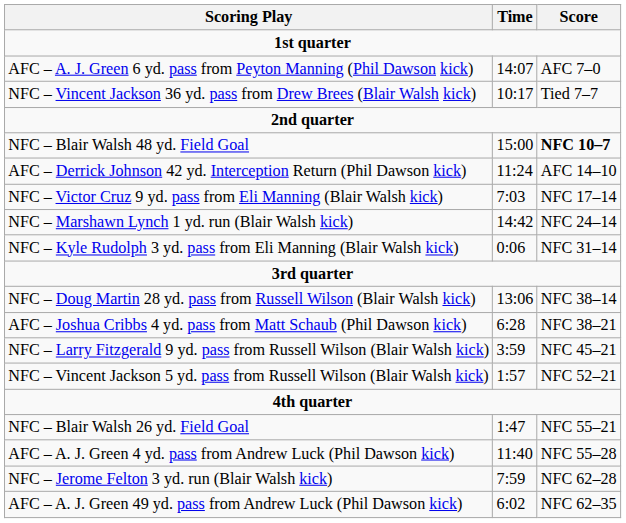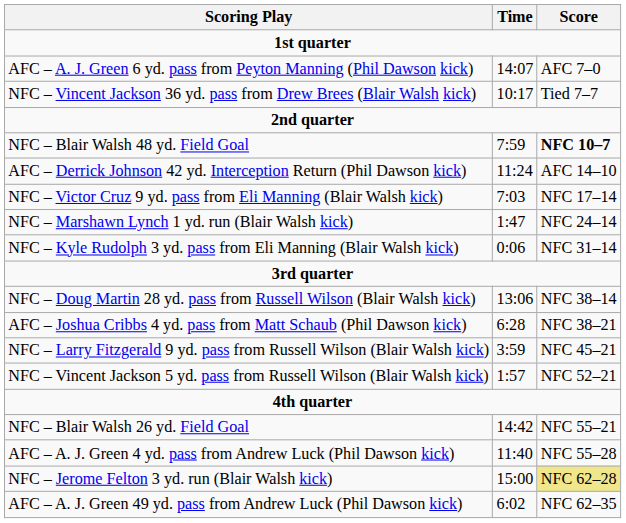(515, 145) 15:00 -> (511, 145) 7:59
(515, 222) 14:42 -> (511, 222) 1:47
(511, 427) 1:47 -> (515, 427) 14:42
(511, 478) 7:59 -> (515, 478) 15:00
(579, 478) no background -> (579, 478) khaki background
